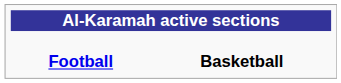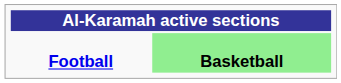(242, 62) no background -> (242, 62) lightgreen background
